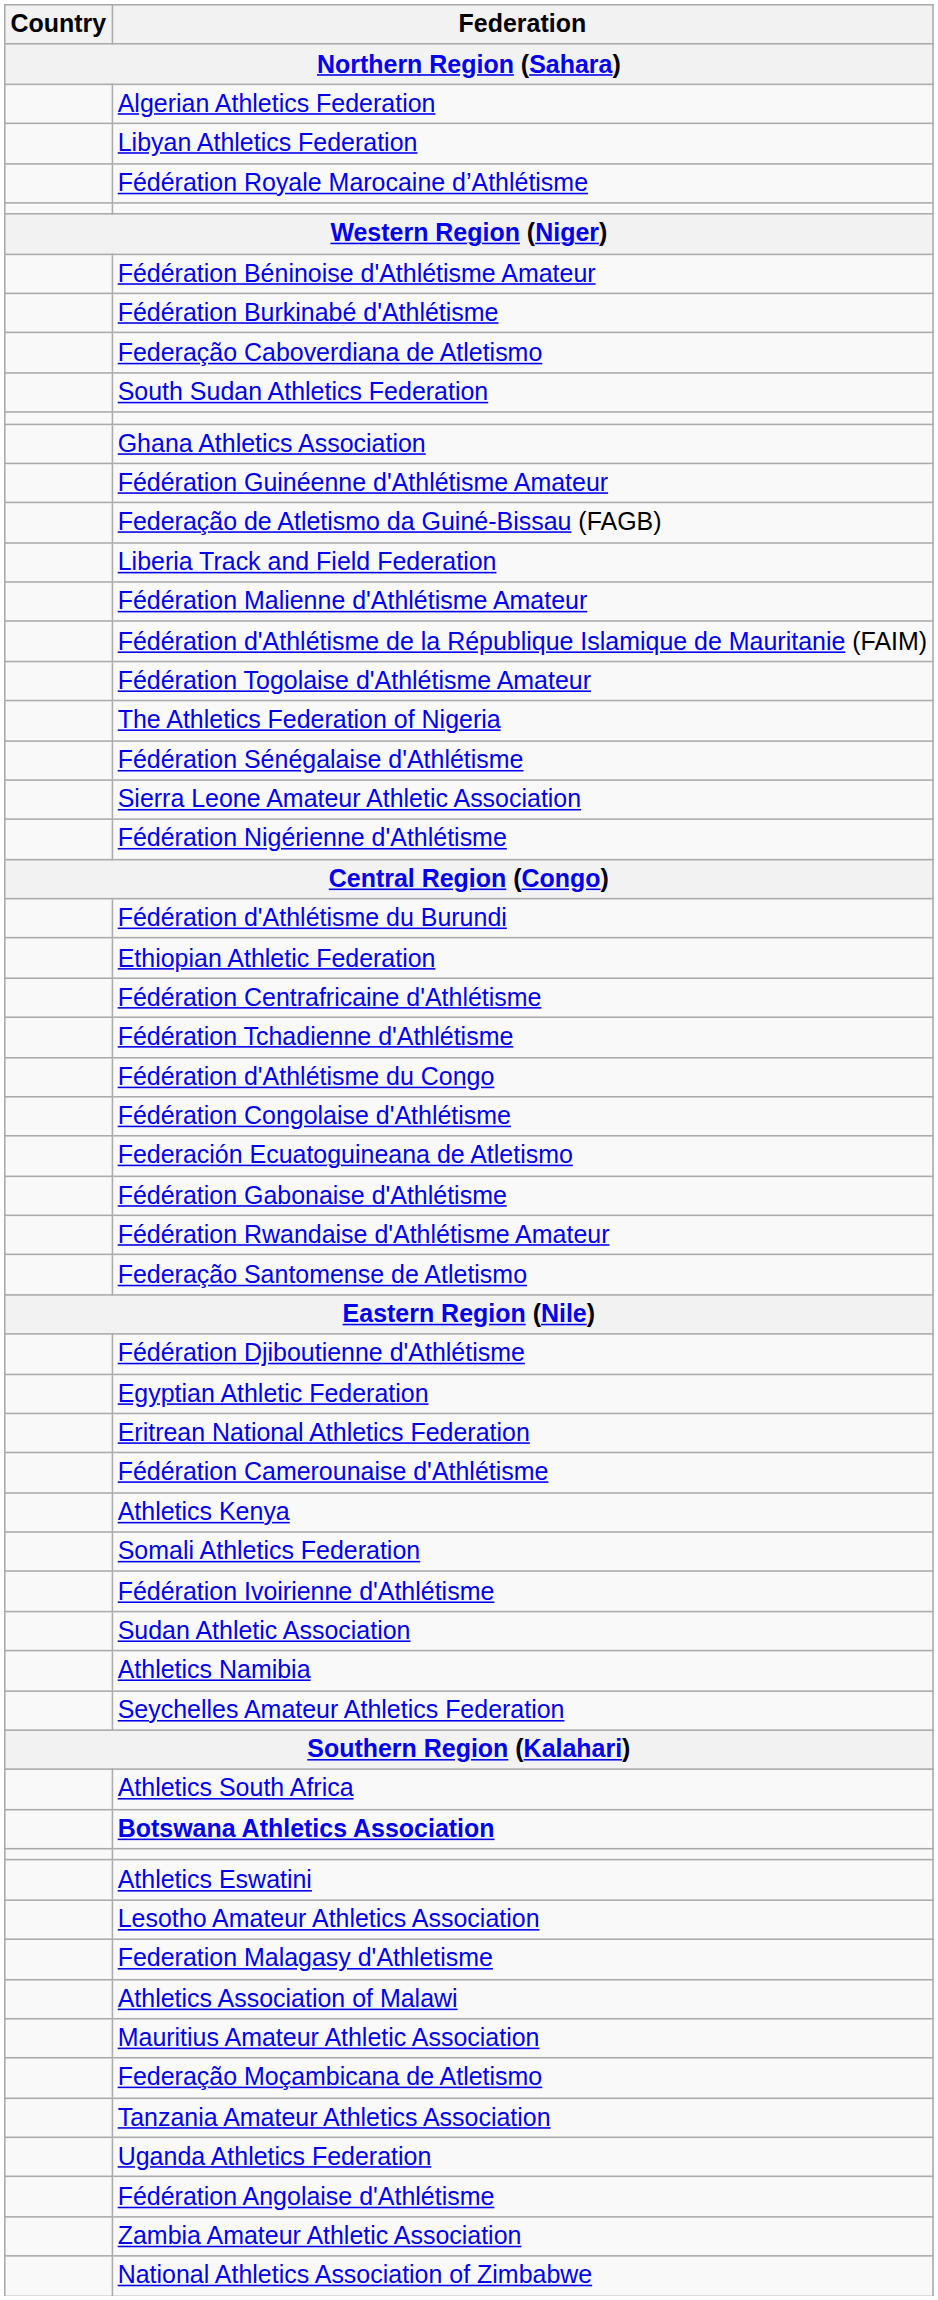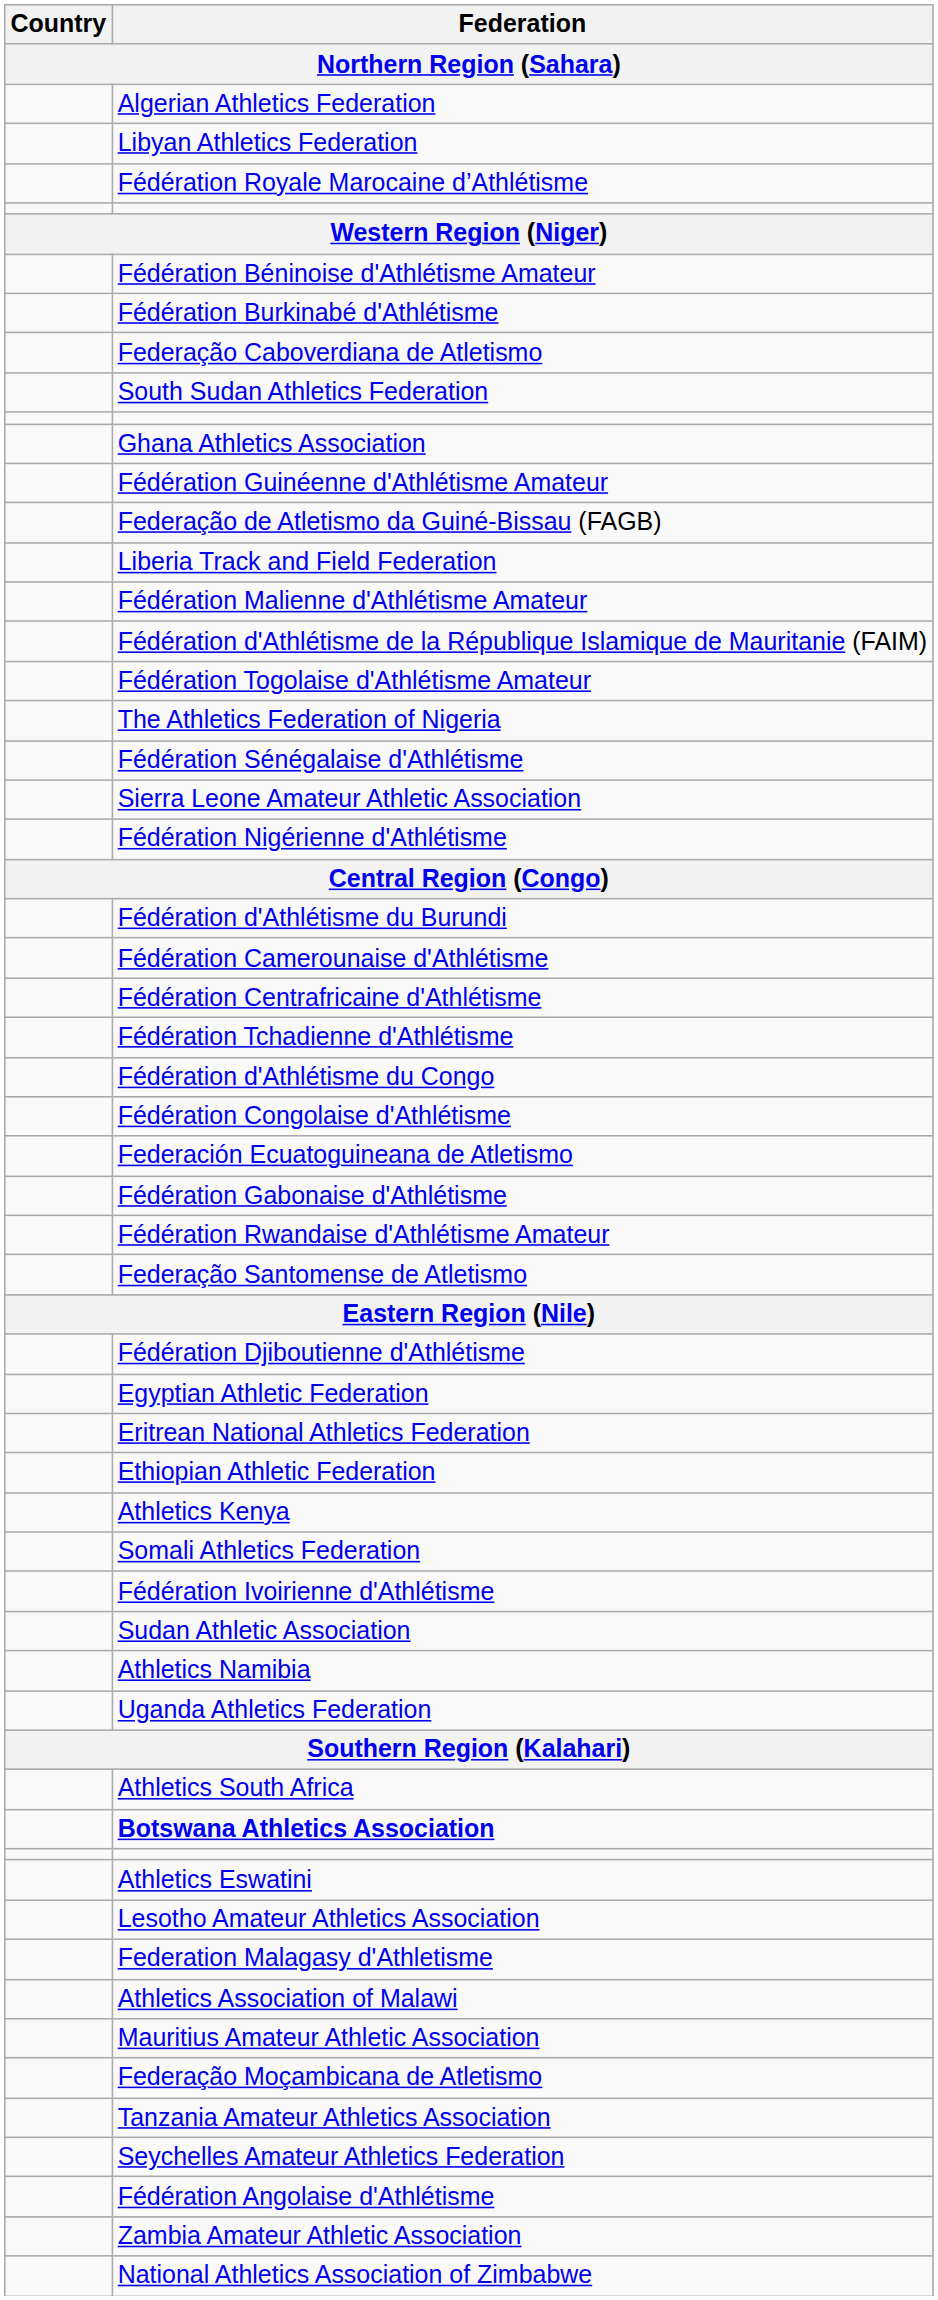(277, 957) Ethiopian Athletic Federation -> (333, 957) Fédération Camerounaise d'Athlétisme
(333, 1472) Fédération Camerounaise d'Athlétisme -> (277, 1472) Ethiopian Athletic Federation
(341, 1709) Seychelles Amateur Athletics Federation -> (275, 1709) Uganda Athletics Federation
(275, 2156) Uganda Athletics Federation -> (341, 2156) Seychelles Amateur Athletics Federation
